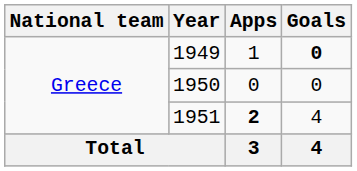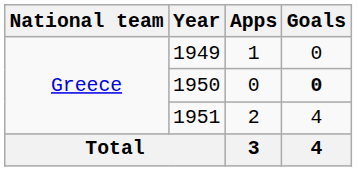(316, 53) bold -> (316, 53) normal
(316, 85) normal -> (316, 85) bold
(254, 117) bold -> (254, 117) normal
